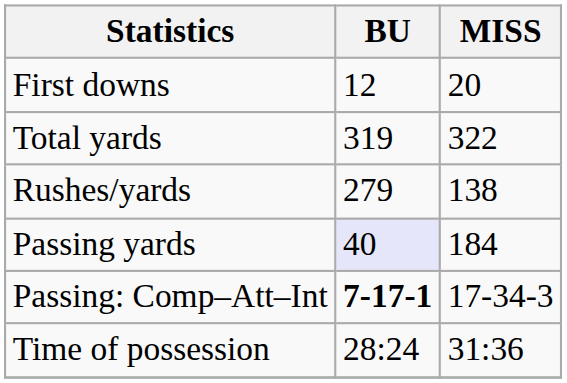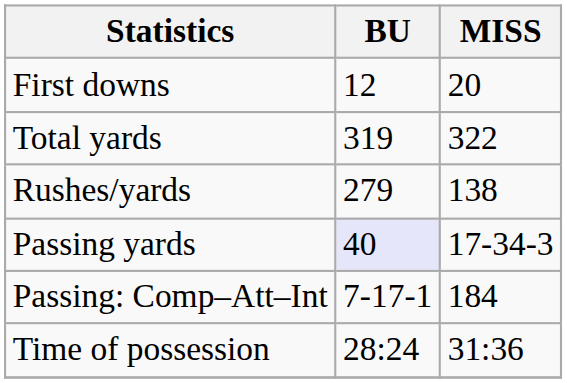(473, 243) 184 -> (501, 243) 17-34-3
(388, 296) bold -> (388, 296) normal
(501, 296) 17-34-3 -> (473, 296) 184
